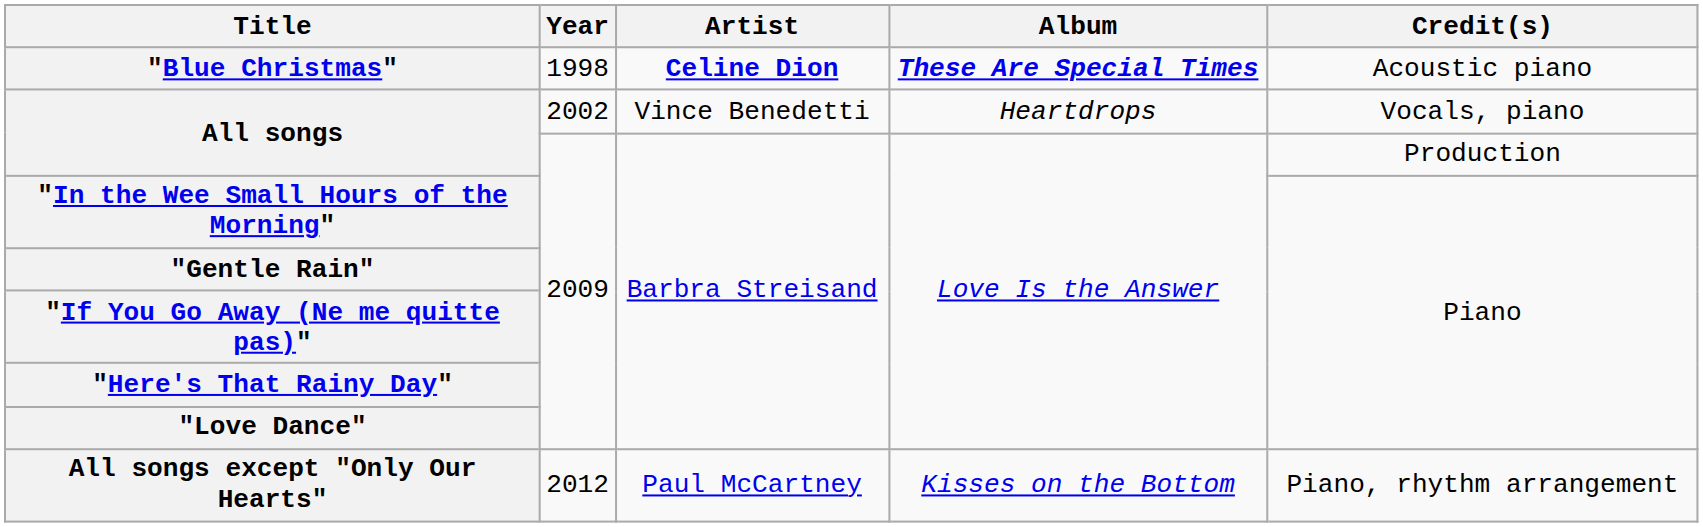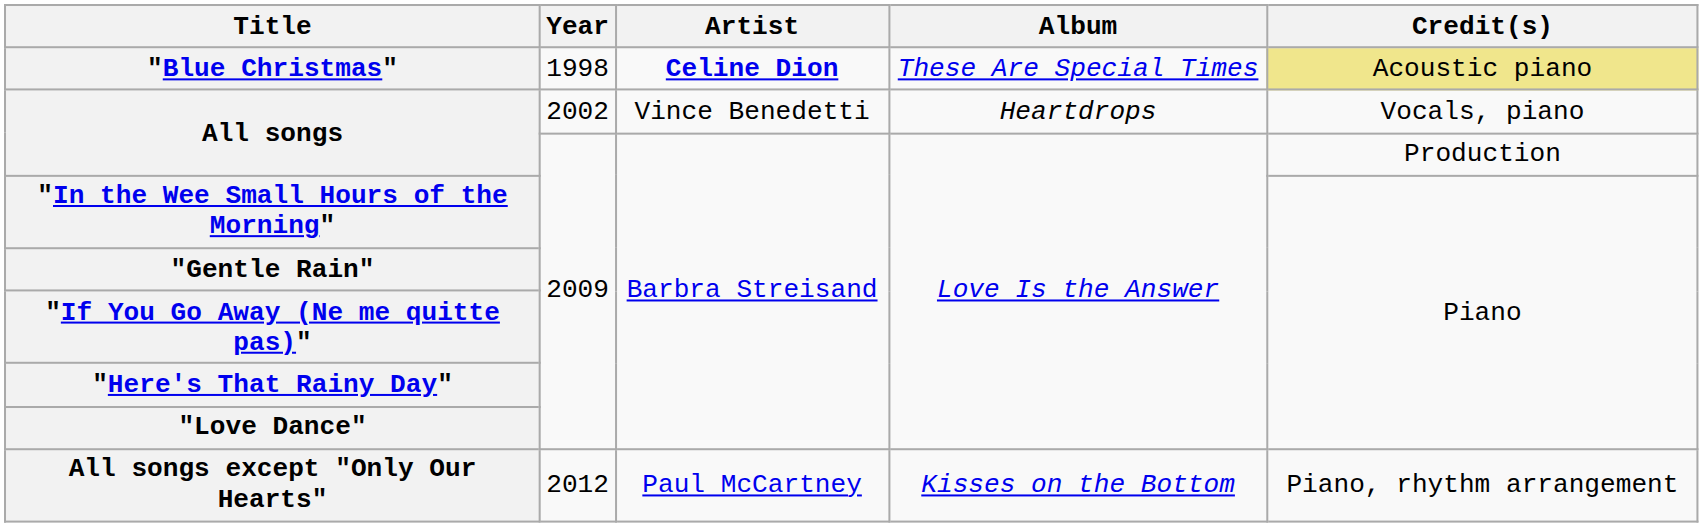(1078, 69) bold -> (1078, 69) normal
(1482, 69) no background -> (1482, 69) khaki background
